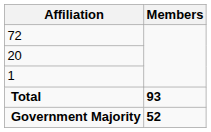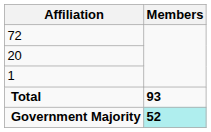(154, 117) no background -> (154, 117) paleturquoise background
